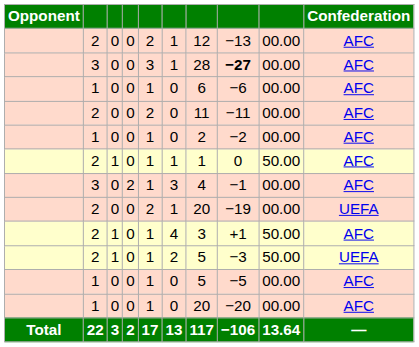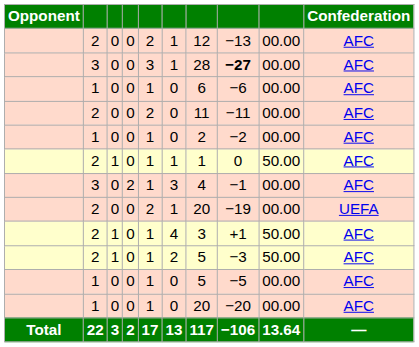(359, 257) UEFA -> (359, 257) AFC
